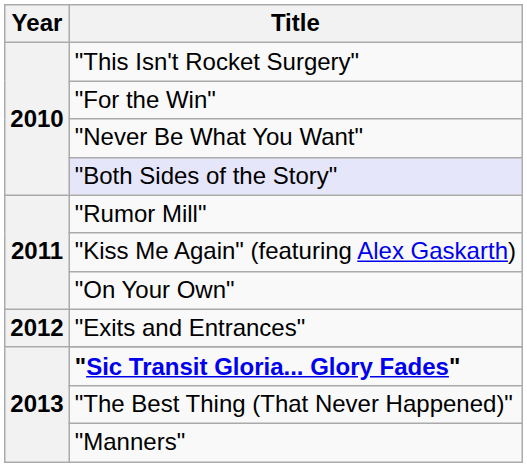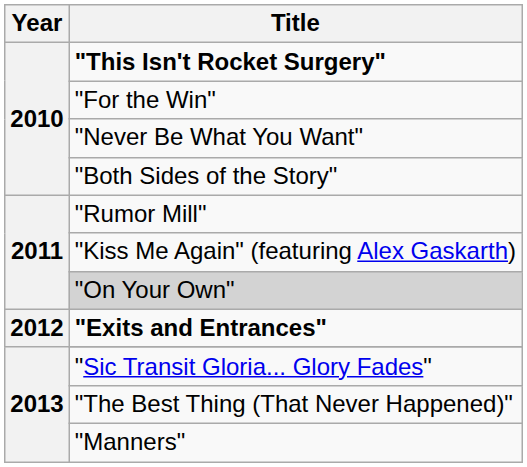(217, 61) normal -> (230, 61) bold
(206, 175) lavender background -> (206, 175) no background
(155, 289) no background -> (155, 289) lightgrey background
(190, 328) normal -> (201, 328) bold
(268, 366) bold -> (253, 366) normal
